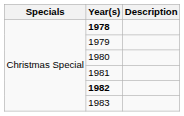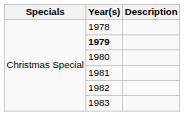(99, 27) bold -> (99, 27) normal
(99, 42) normal -> (99, 42) bold
(99, 88) bold -> (99, 88) normal
